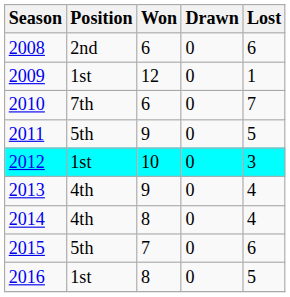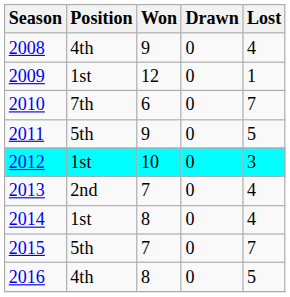(84, 47) 2nd -> (82, 47) 4th
(145, 47) 6 -> (145, 47) 9
(252, 47) 6 -> (252, 47) 4
(82, 190) 4th -> (84, 190) 2nd
(145, 190) 9 -> (145, 190) 7
(82, 219) 4th -> (81, 219) 1st
(252, 248) 6 -> (252, 248) 7
(81, 276) 1st -> (82, 276) 4th
